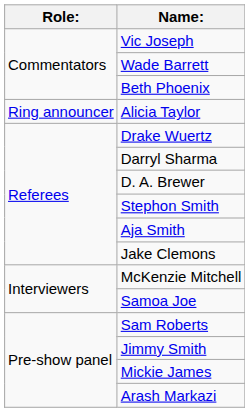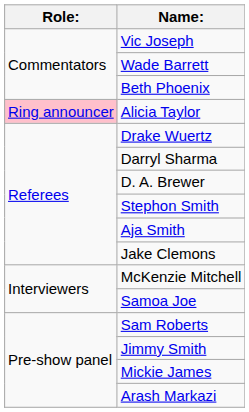(61, 111) no background -> (61, 111) pink background
